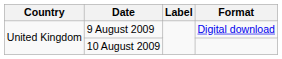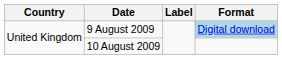(236, 29) no background -> (236, 29) lightblue background
